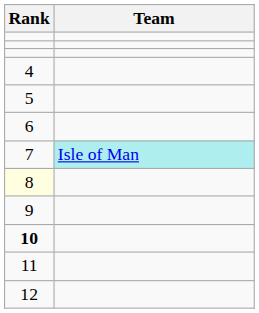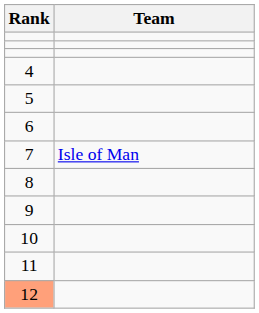(98, 154) paleturquoise background -> (98, 154) no background
(29, 182) lightyellow background -> (29, 182) no background
(29, 238) bold -> (29, 238) normal
(29, 294) no background -> (29, 294) lightsalmon background
